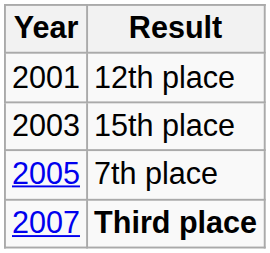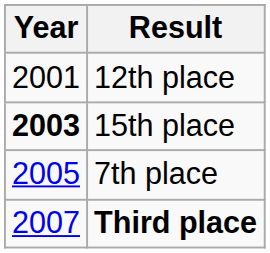(46, 125) normal -> (46, 125) bold
